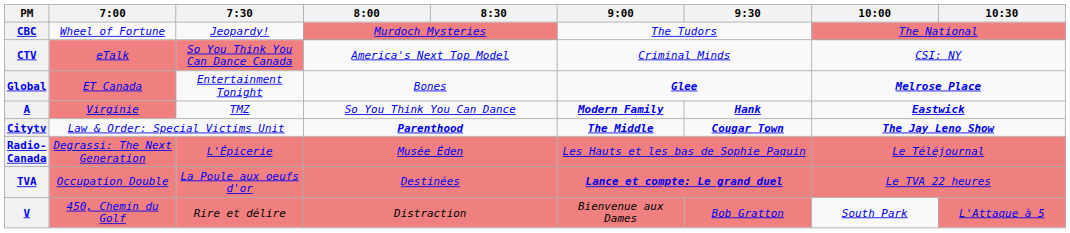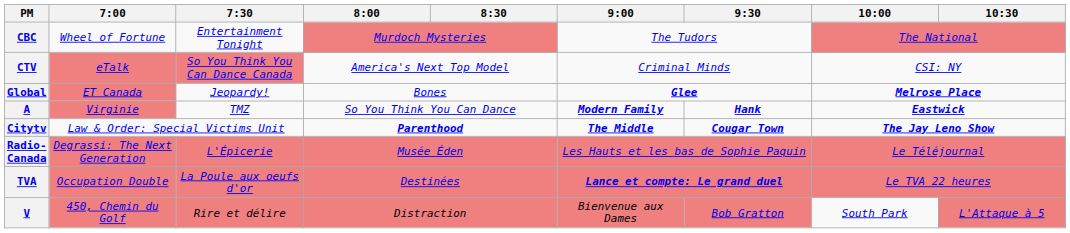(240, 31) Jeopardy! -> (240, 37) Entertainment Tonight
(240, 86) Entertainment Tonight -> (240, 92) Jeopardy!
